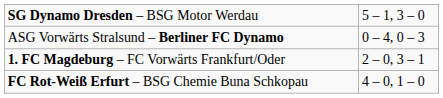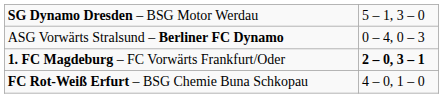(393, 59) normal -> (393, 59) bold
